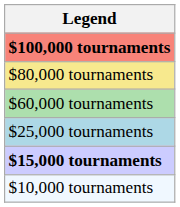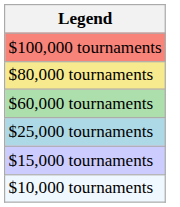(89, 47) bold -> (85, 47) normal
(85, 160) bold -> (81, 160) normal
